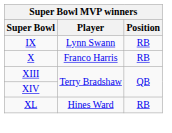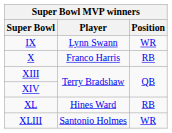(143, 43) RB -> (148, 43) WR
+ row: (31, 120)
